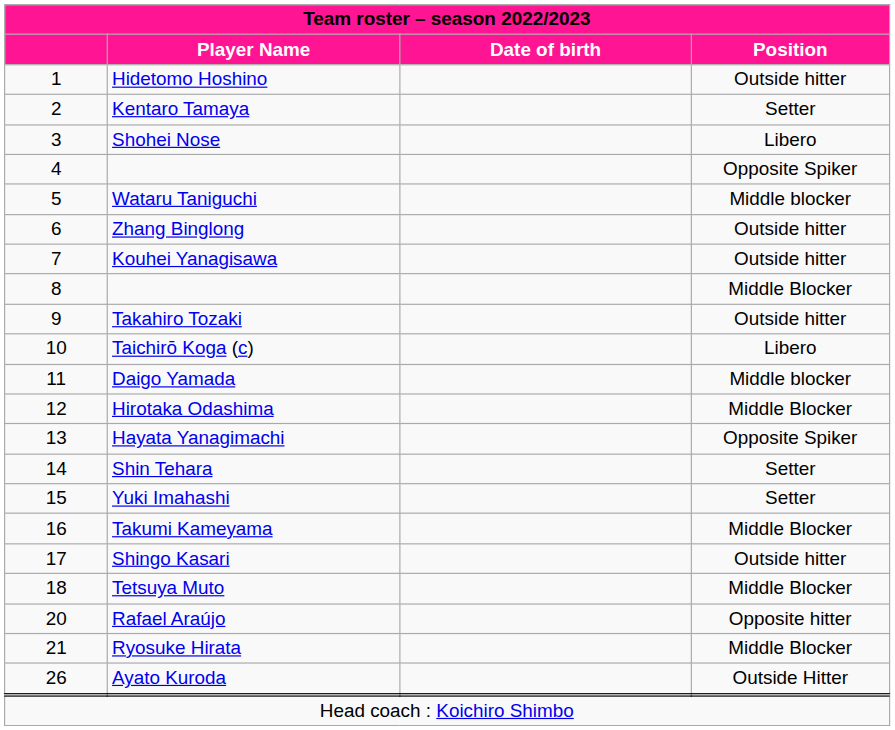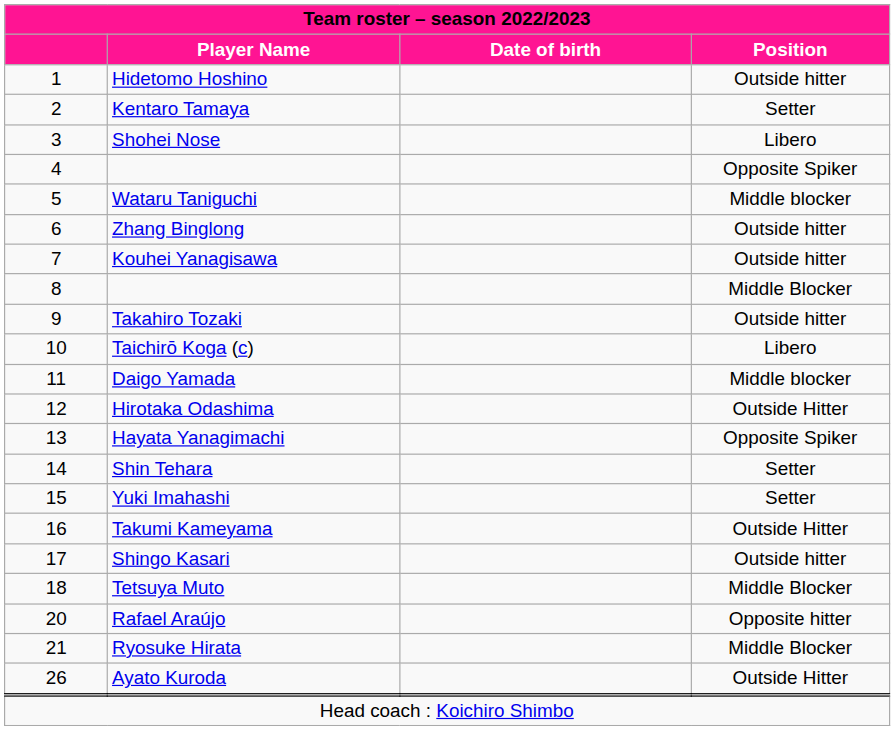(790, 408) Middle Blocker -> (790, 408) Outside Hitter
(790, 528) Middle Blocker -> (790, 528) Outside Hitter
